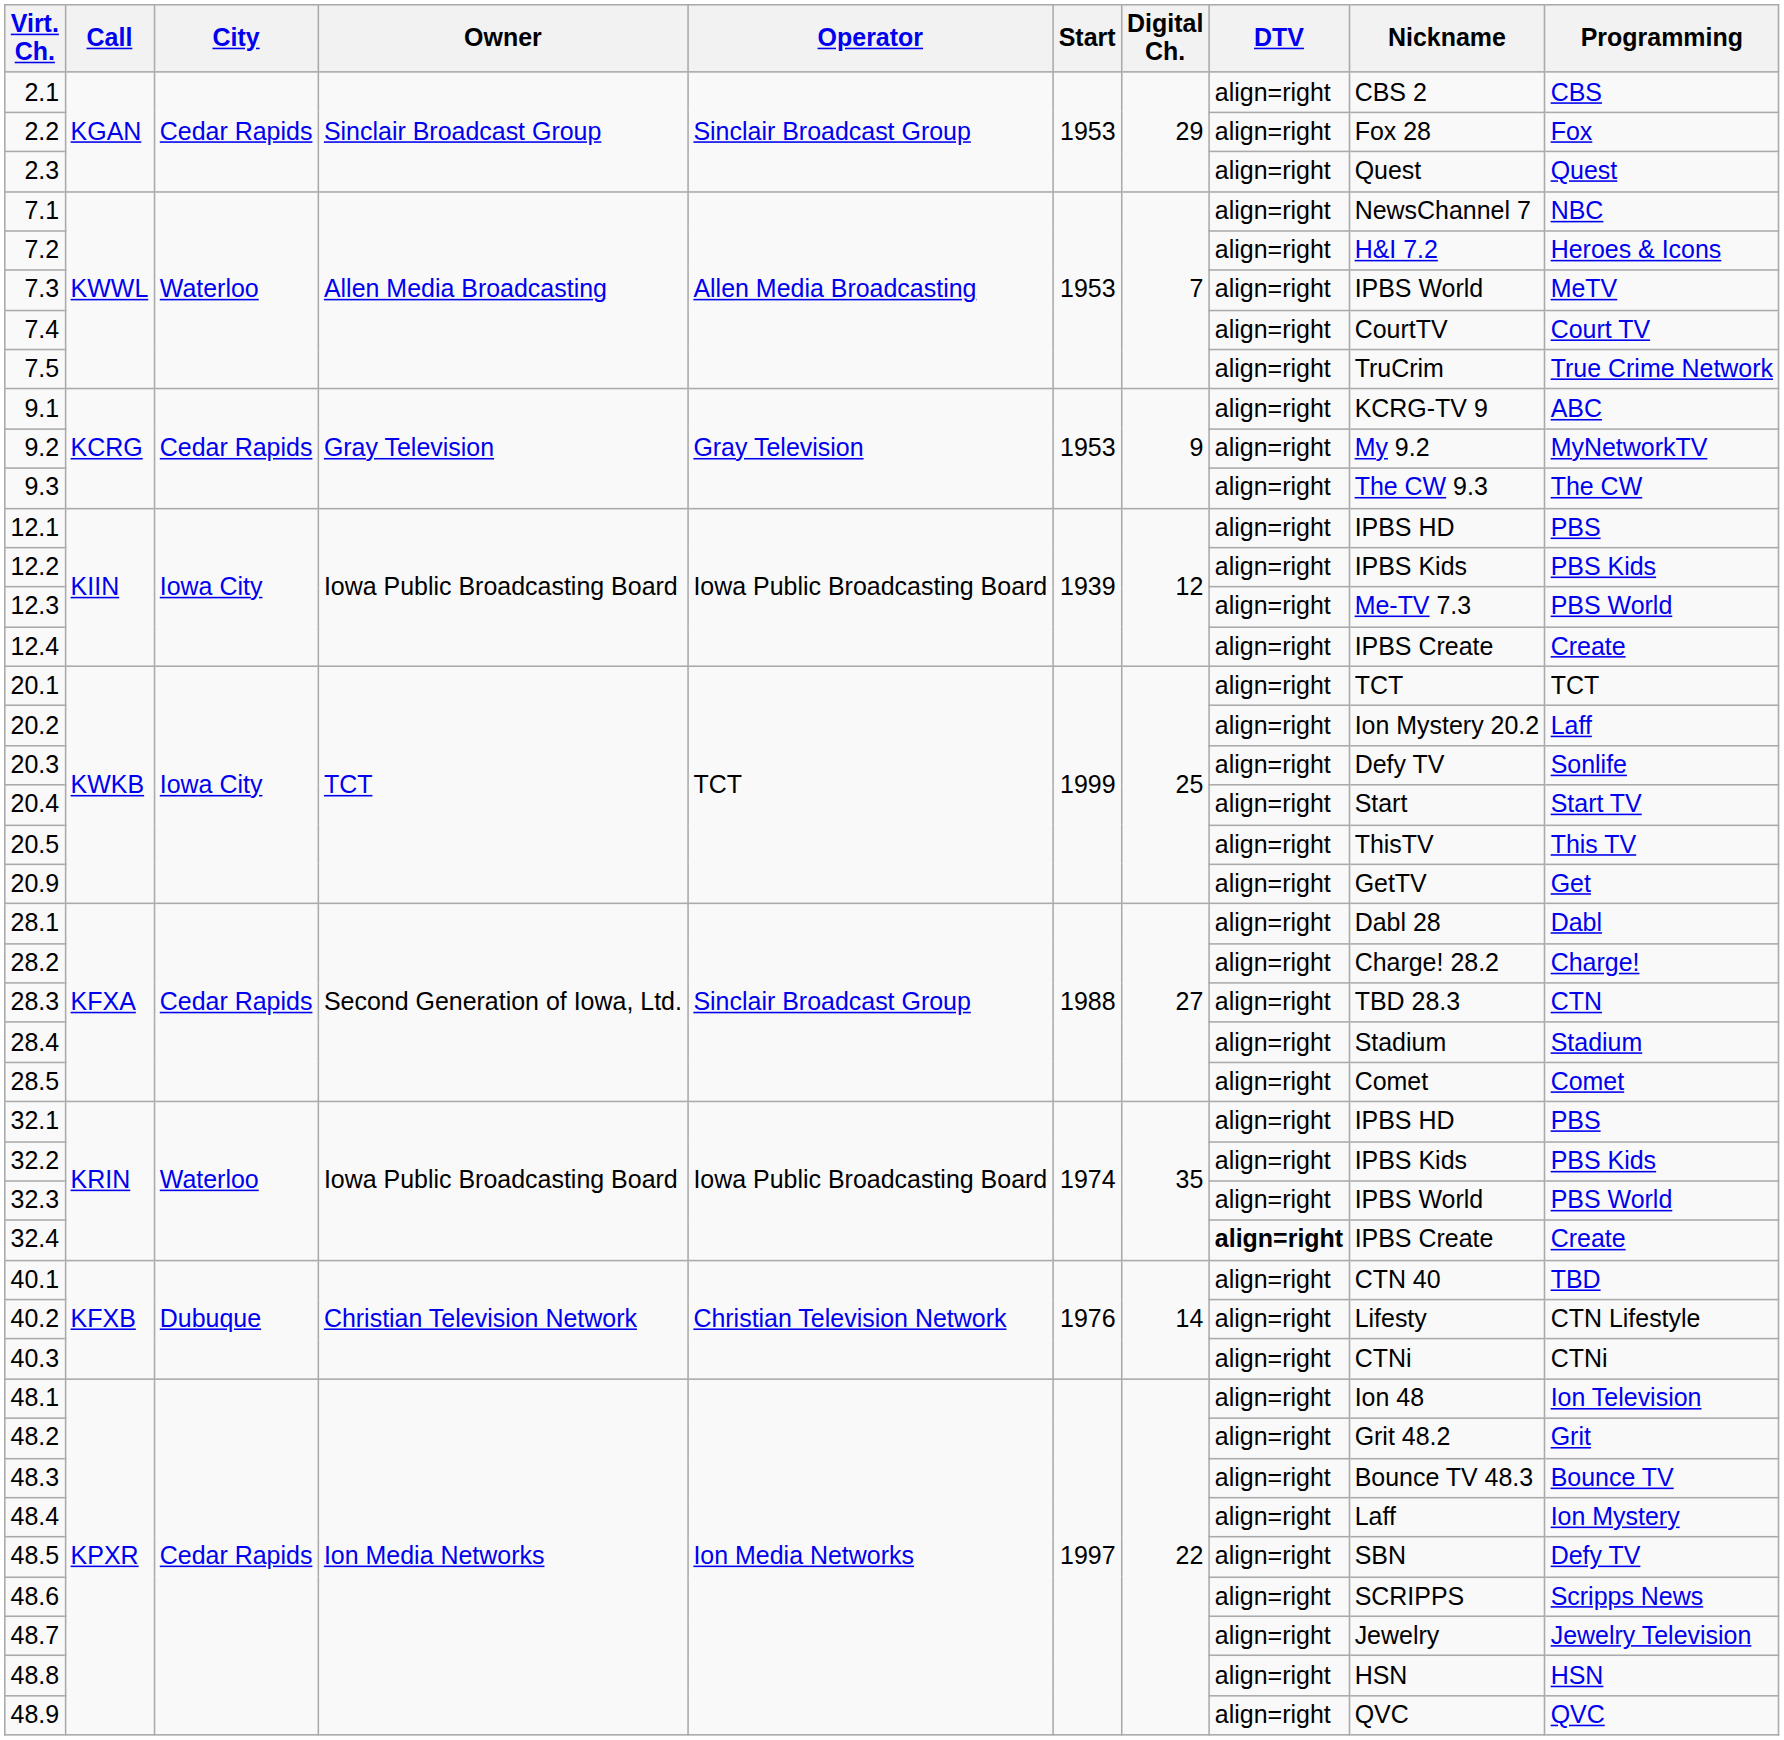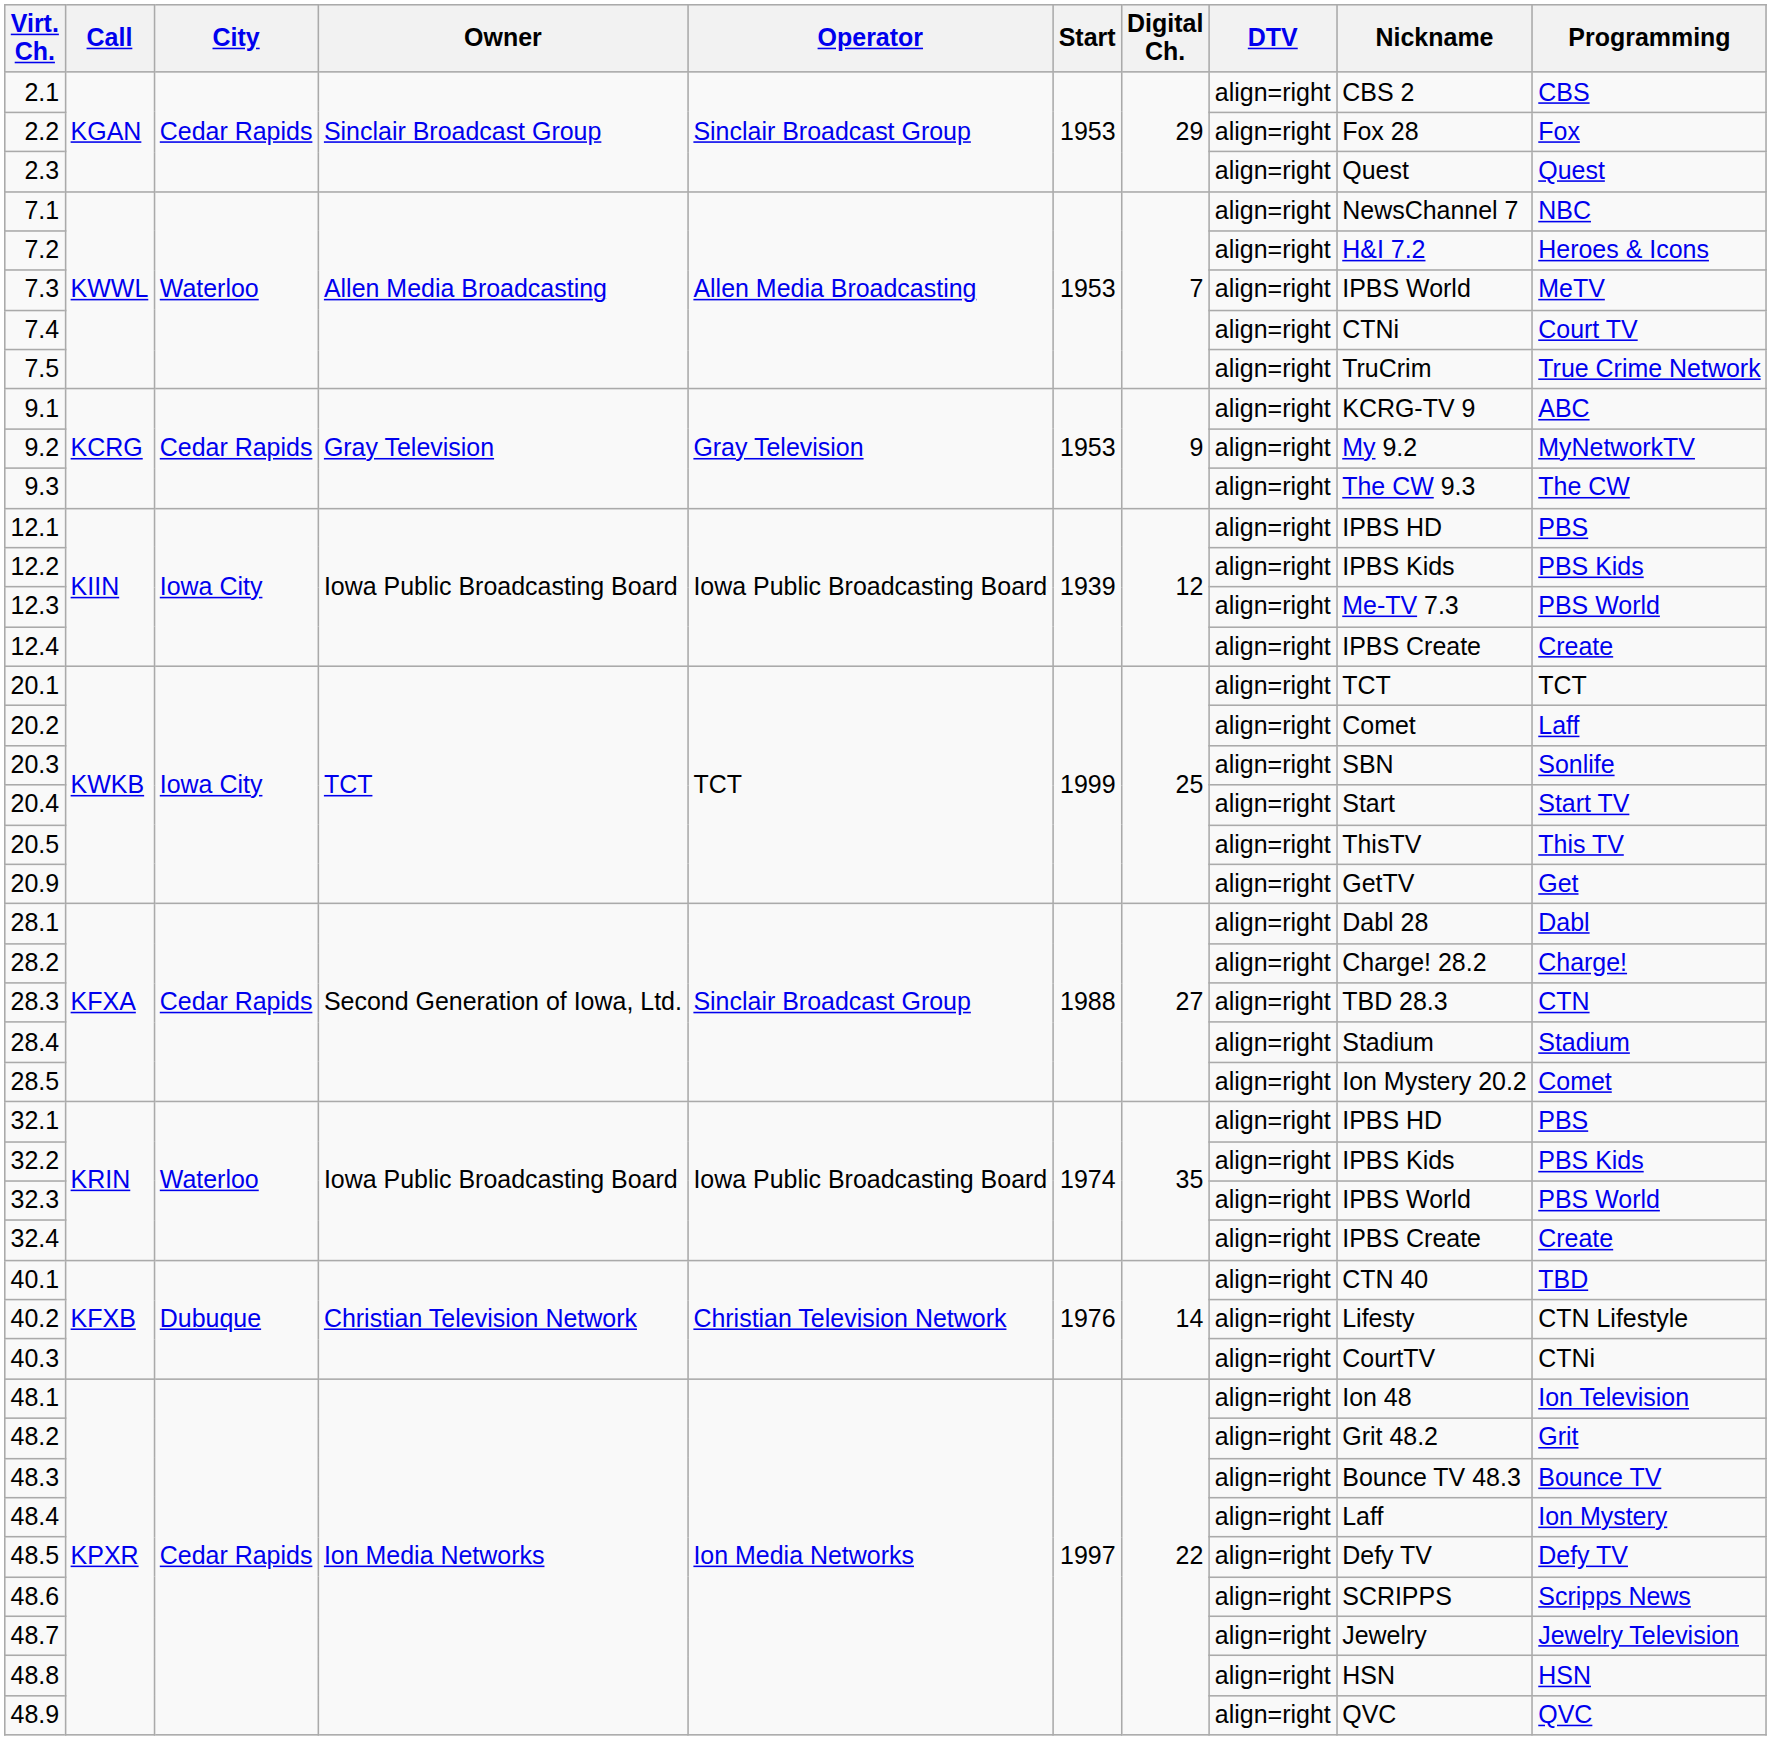(1401, 329) CourtTV -> (1371, 329) CTNi
(1447, 725) Ion Mystery 20.2 -> (1379, 725) Comet
(1399, 764) Defy TV -> (1368, 764) SBN
(1391, 1081) Comet -> (1434, 1081) Ion Mystery 20.2
(1279, 1239) bold -> (1273, 1239) normal
(1383, 1358) CTNi -> (1389, 1358) CourtTV
(1380, 1556) SBN -> (1387, 1556) Defy TV
